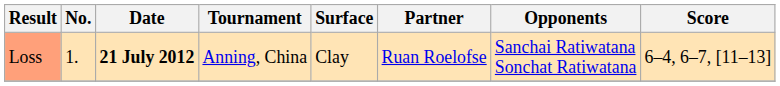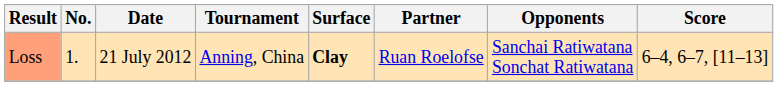(147, 56) bold -> (145, 56) normal
(332, 56) normal -> (330, 56) bold
